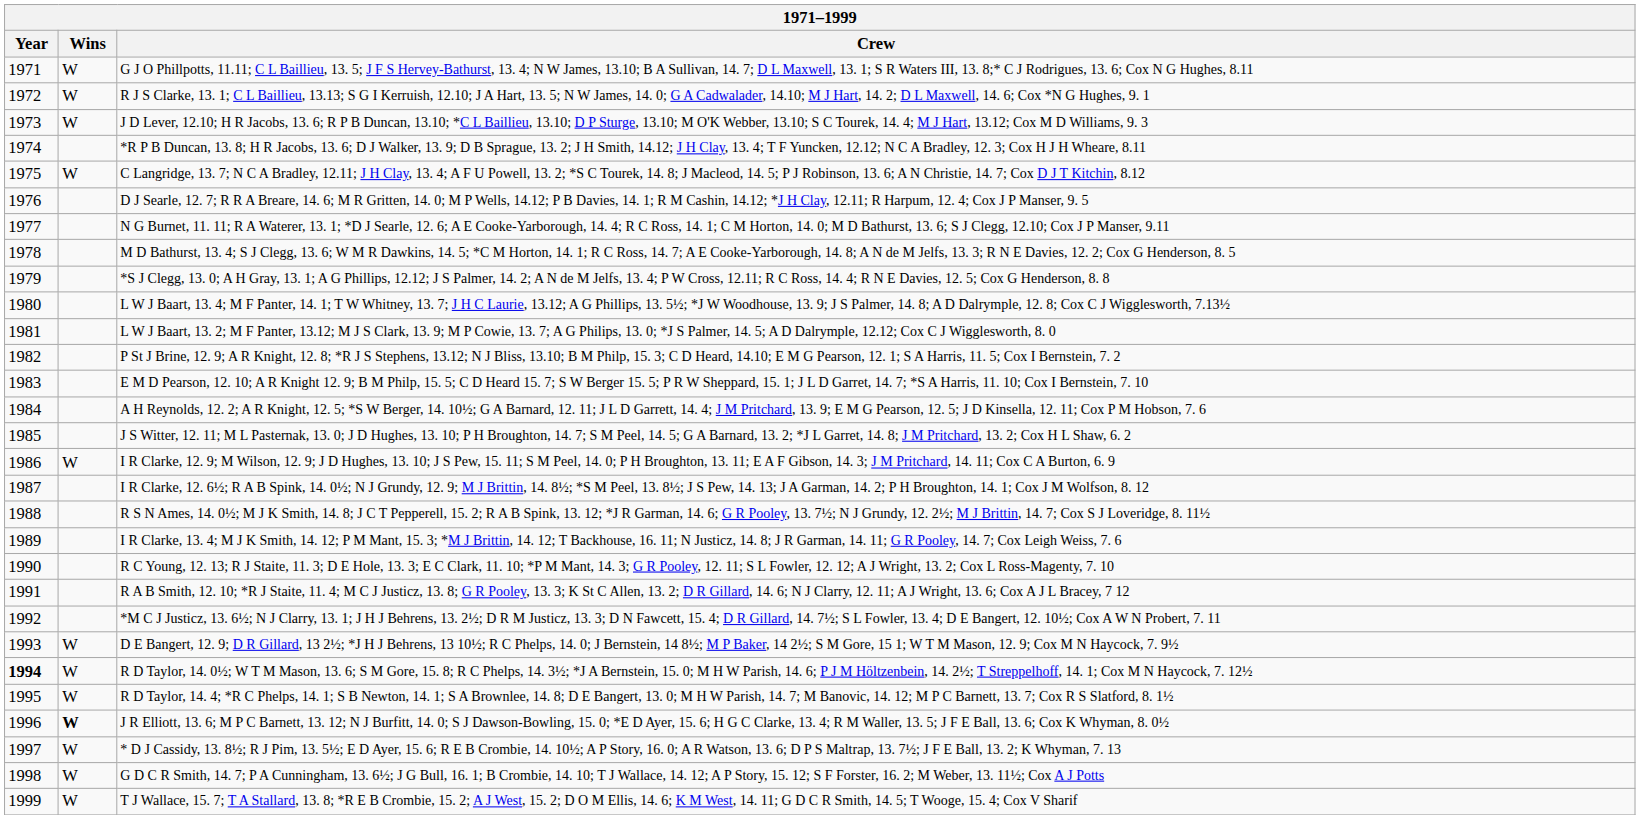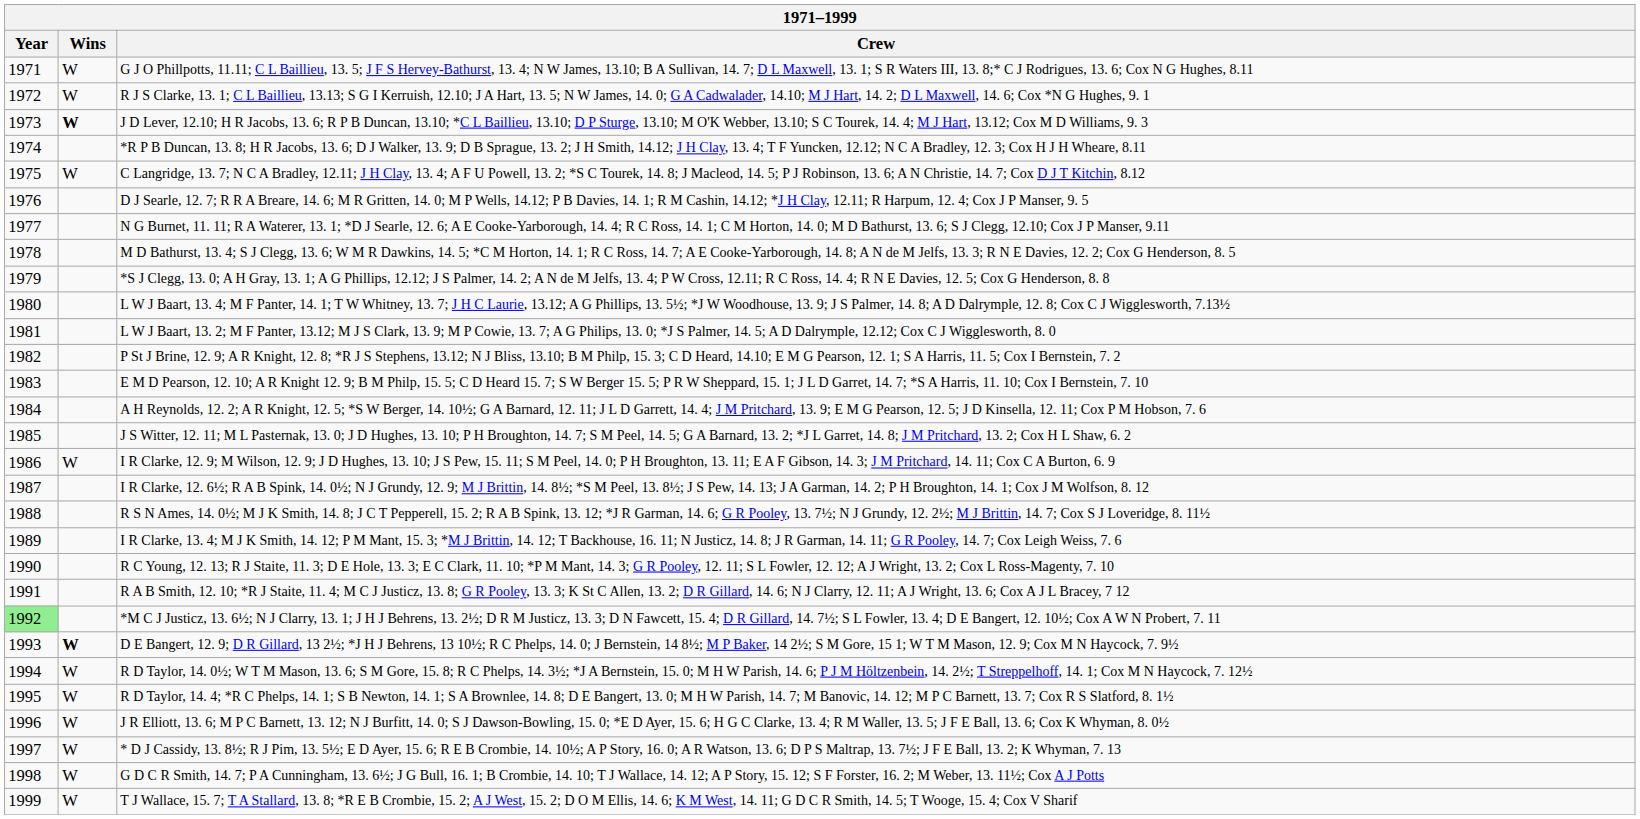(70, 122) normal -> (71, 122) bold
(25, 618) no background -> (25, 618) lightgreen background
(70, 644) normal -> (71, 644) bold
(25, 670) bold -> (25, 670) normal
(71, 723) bold -> (70, 723) normal
